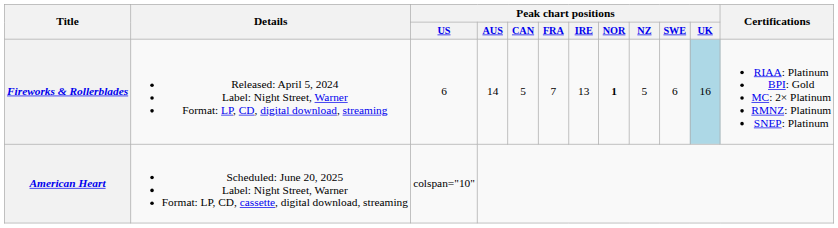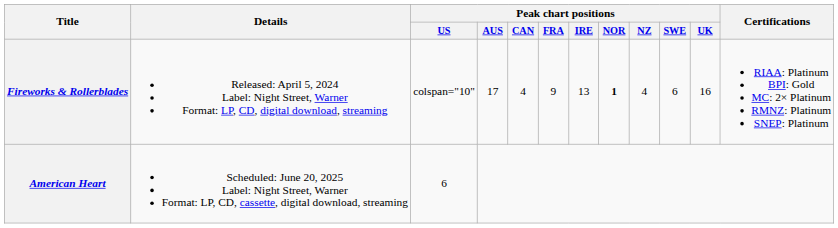(444, 91) 6 -> (444, 91) colspan="10"
(493, 91) 14 -> (493, 91) 17
(523, 91) 5 -> (523, 91) 4
(553, 91) 7 -> (553, 91) 9
(644, 91) 5 -> (644, 91) 4
(705, 91) lightblue background -> (705, 91) no background
(444, 183) colspan="10" -> (444, 183) 6
